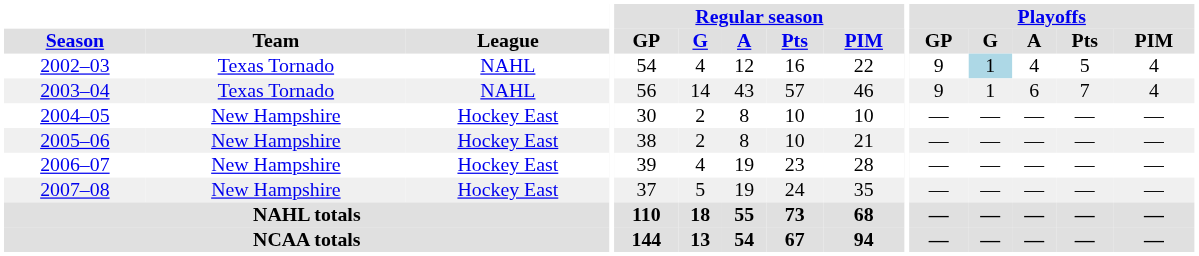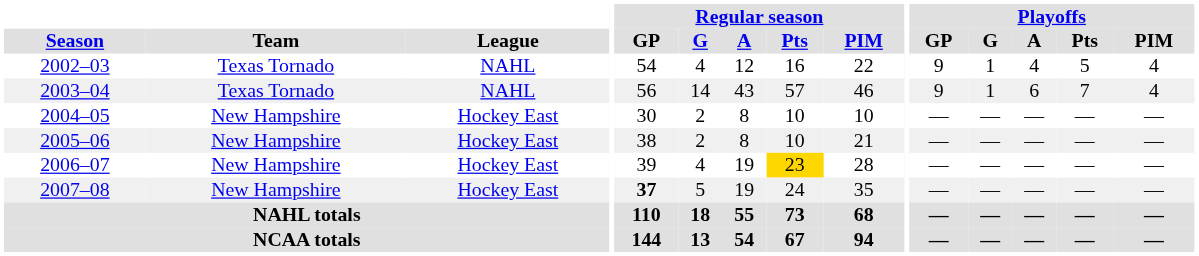(990, 65) lightblue background -> (990, 65) no background
(795, 165) no background -> (795, 165) gold background
(646, 189) normal -> (646, 189) bold
